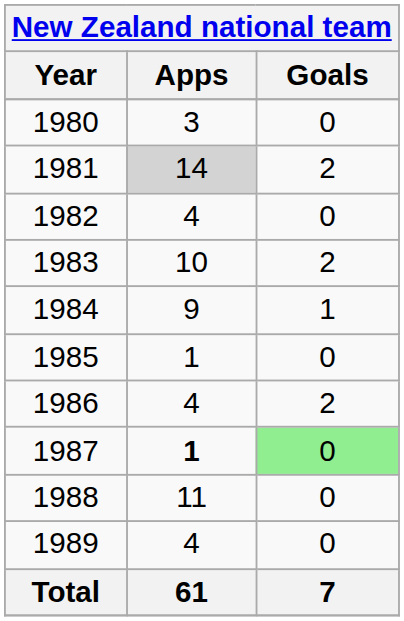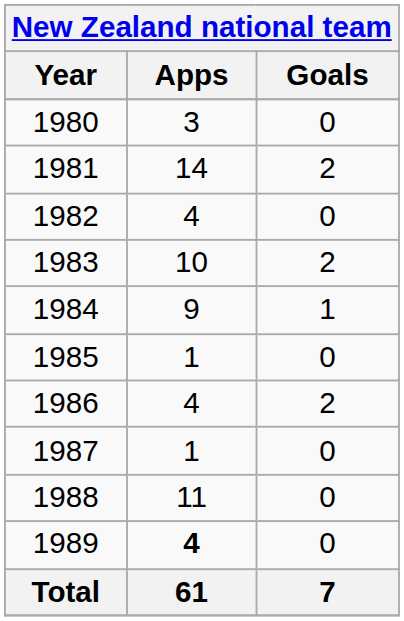(192, 168) lightgrey background -> (192, 168) no background
(192, 450) bold -> (192, 450) normal
(327, 450) lightgreen background -> (327, 450) no background
(192, 544) normal -> (192, 544) bold
